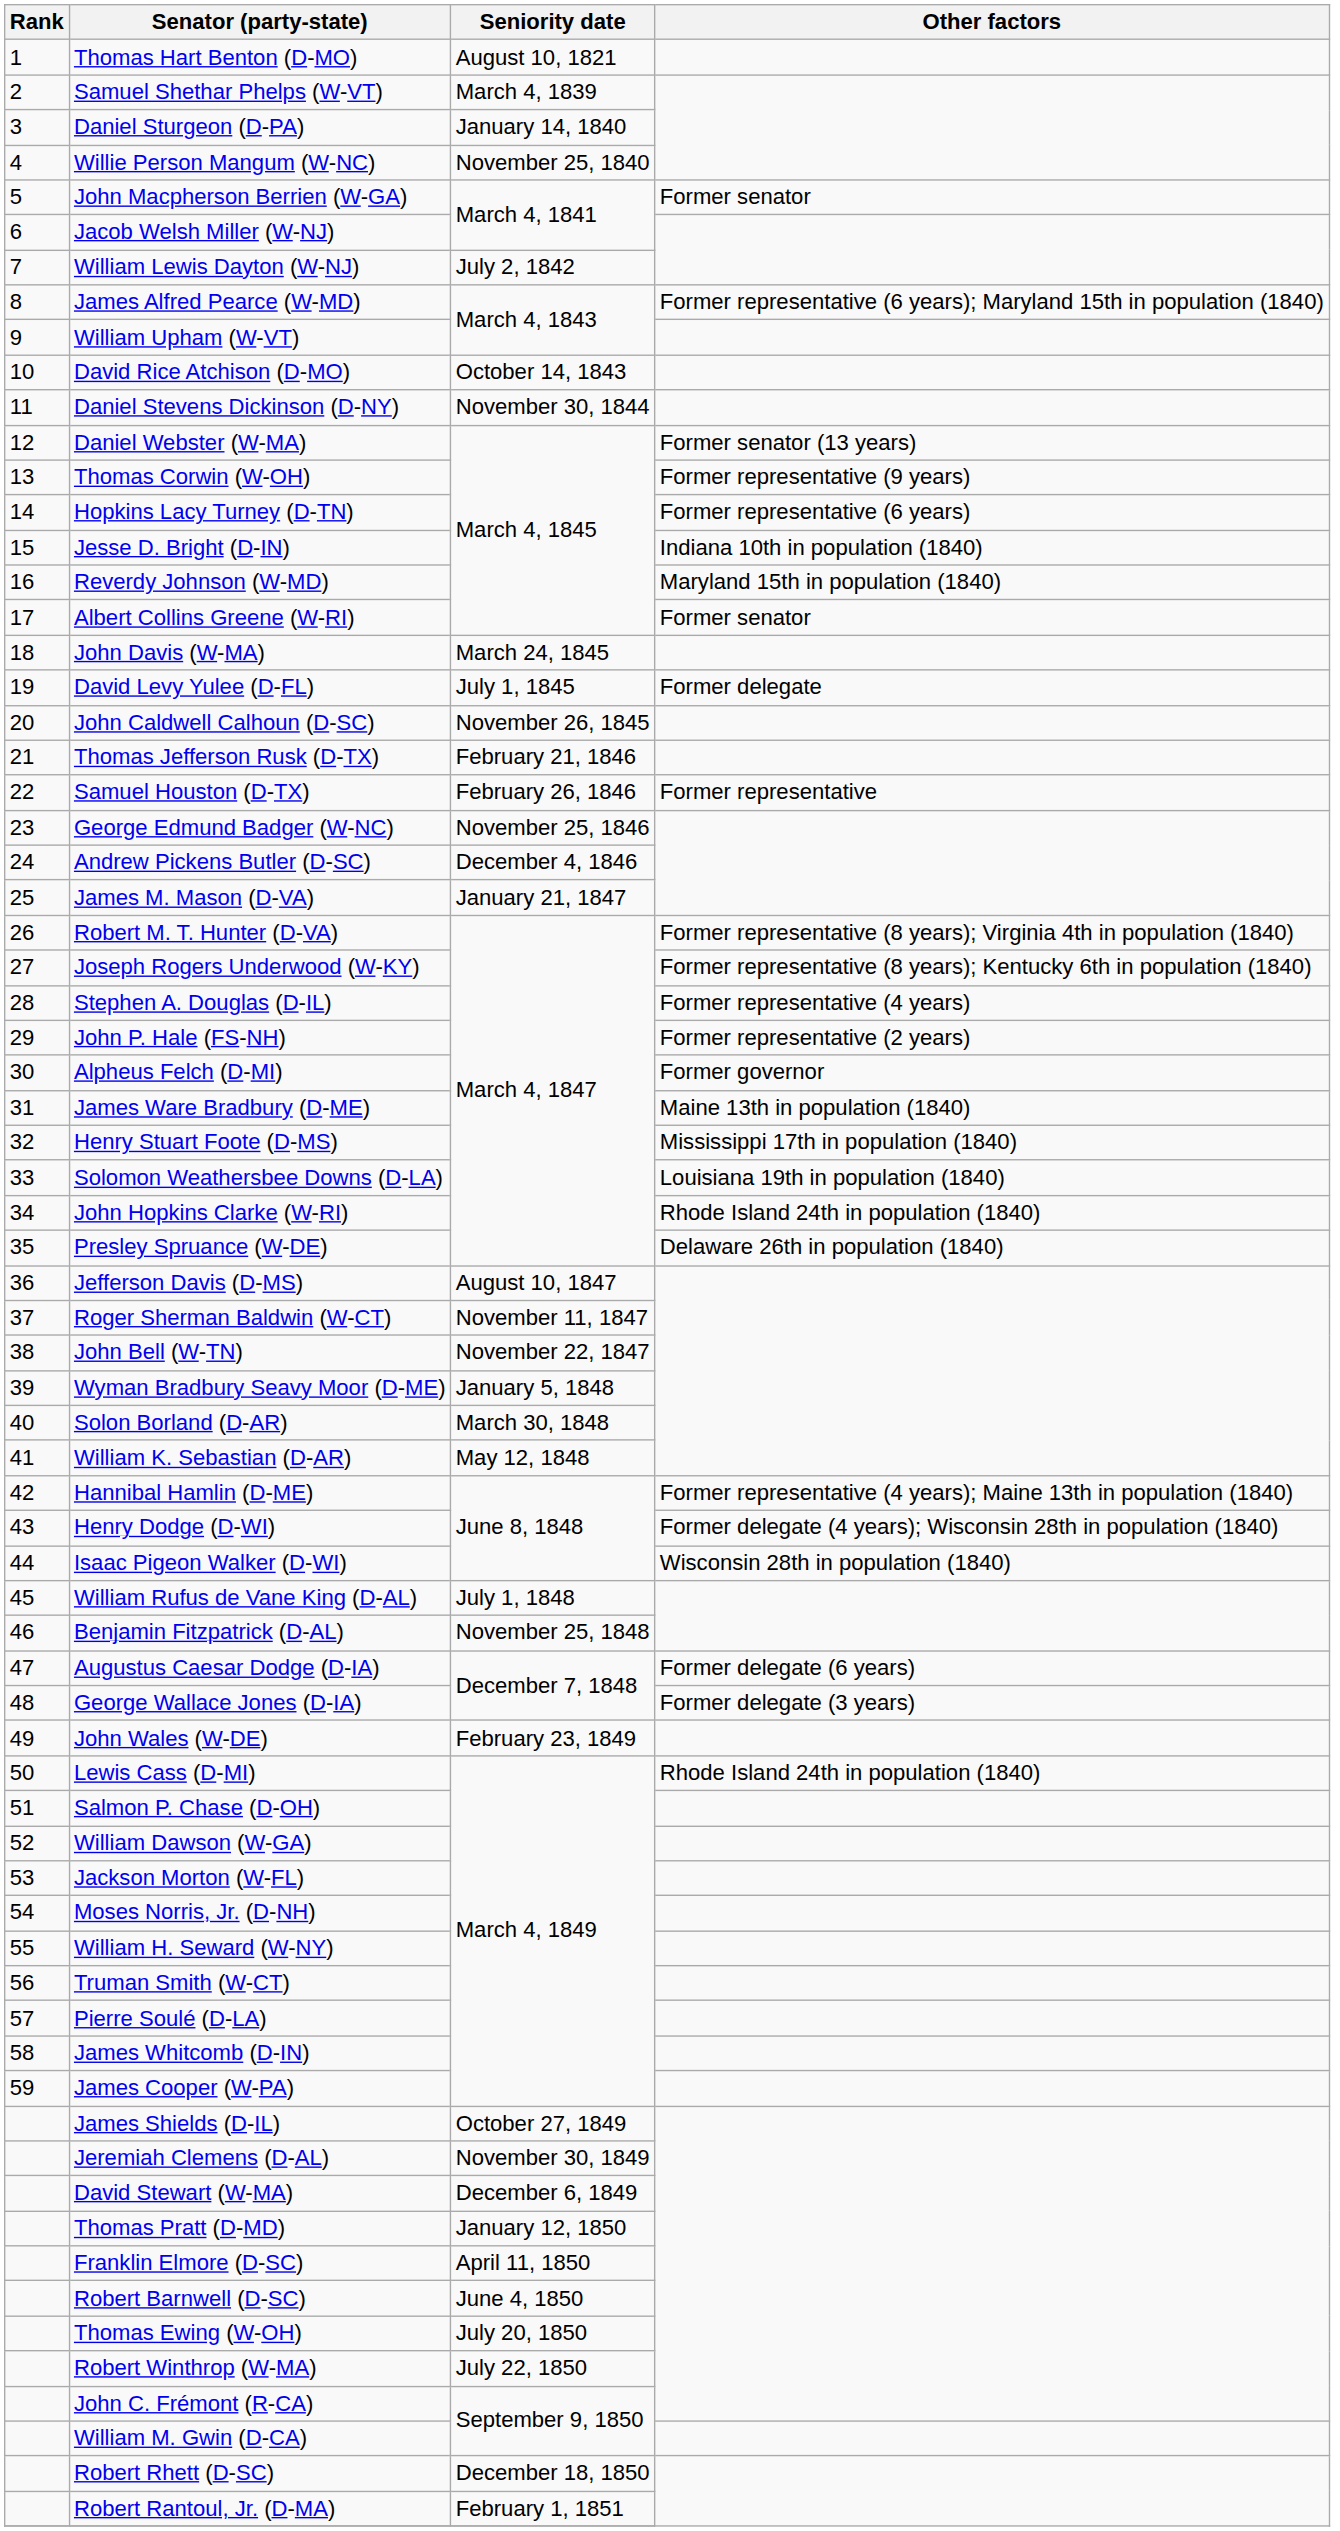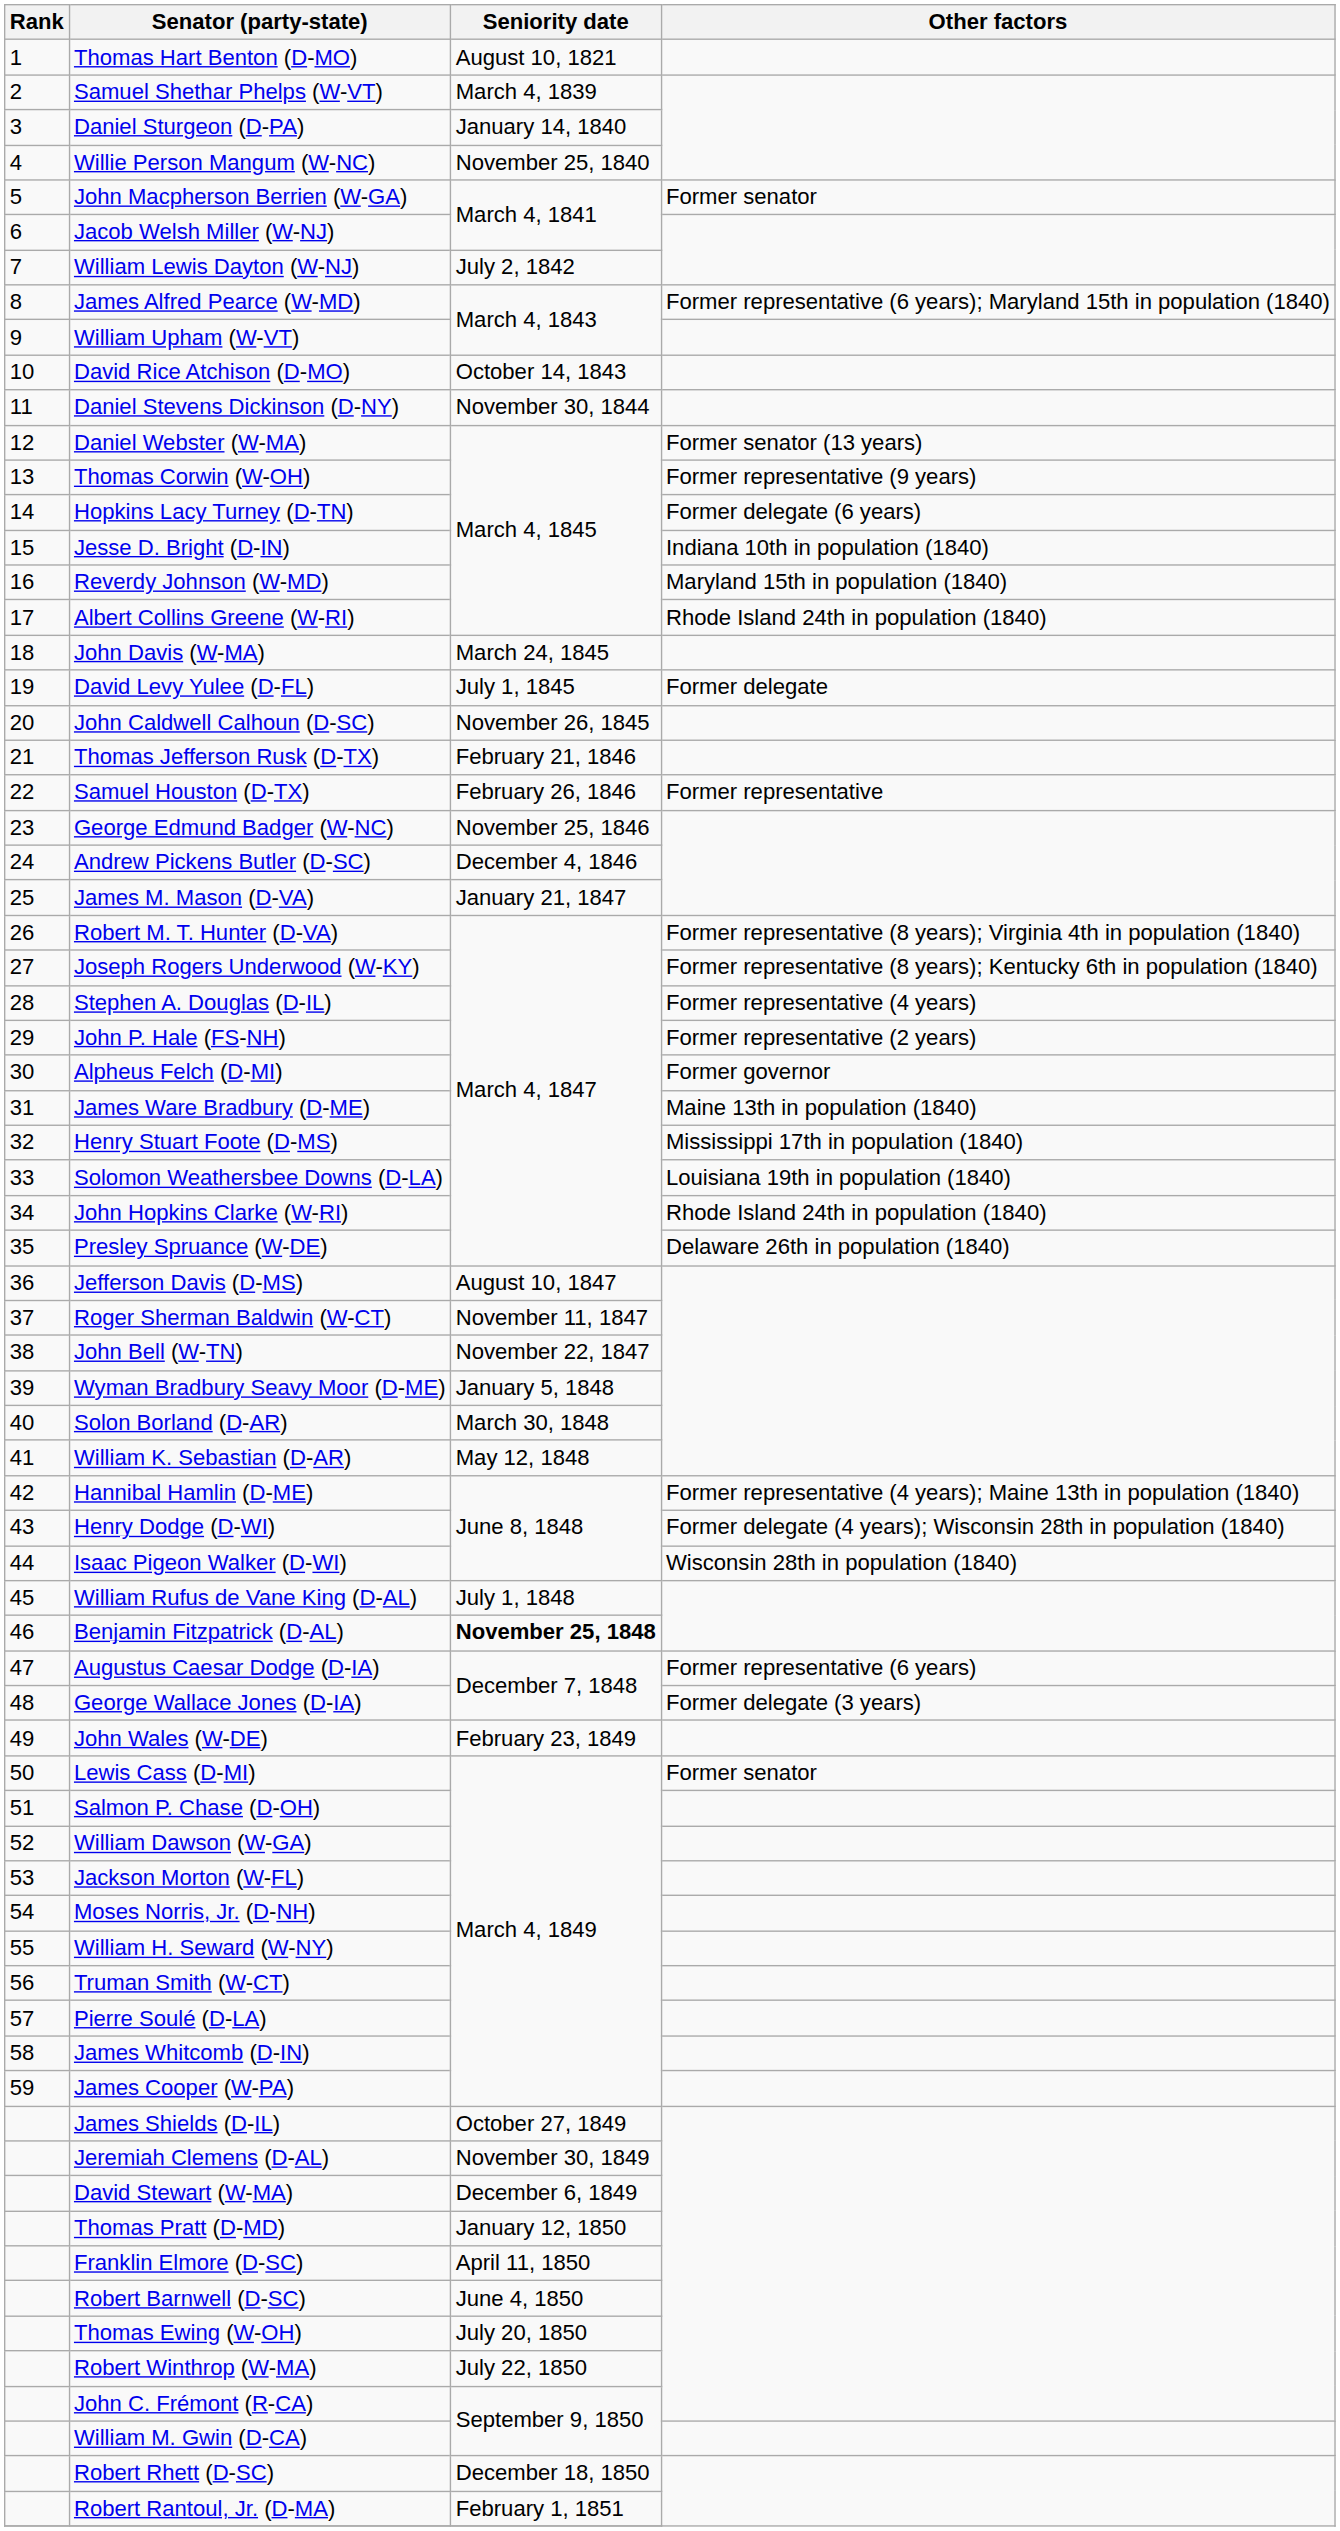(815, 512) Former representative (6 years) -> (794, 512) Former delegate (6 years)
(735, 617) Former senator -> (856, 617) Rhode Island 24th in population (1840)
(553, 1632) normal -> (556, 1632) bold
(787, 1667) Former delegate (6 years) -> (821, 1667) Former representative (6 years)
(850, 1772) Rhode Island 24th in population (1840) -> (741, 1772) Former senator
